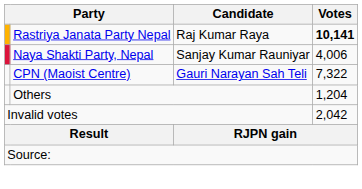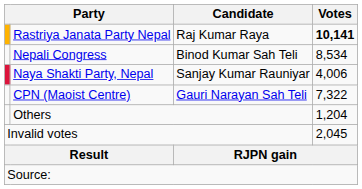+ row: (60, 54)
(331, 114) 2,042 -> (331, 134) 2,045
